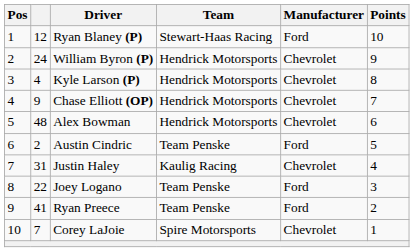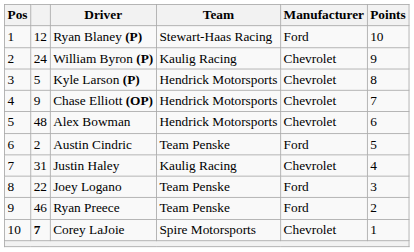(218, 57) Hendrick Motorsports -> (198, 57) Kaulig Racing
(37, 79) 4 -> (37, 79) 5
(40, 208) 41 -> (40, 208) 46
(37, 229) normal -> (37, 229) bold
